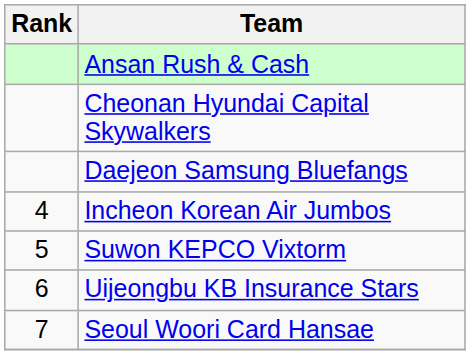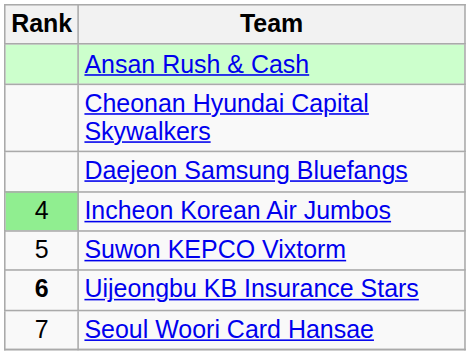(42, 210) no background -> (42, 210) lightgreen background
(42, 289) normal -> (42, 289) bold
